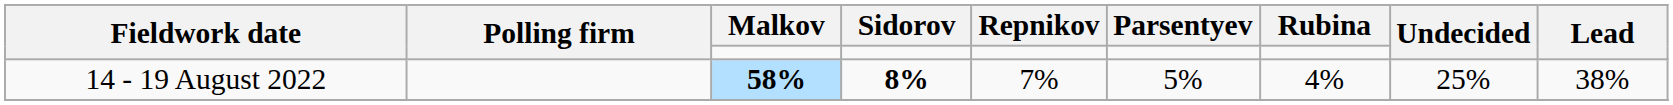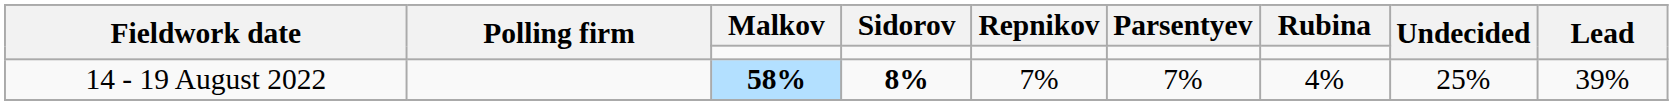(1183, 79) 5% -> (1183, 79) 7%
(1602, 79) 38% -> (1602, 79) 39%
